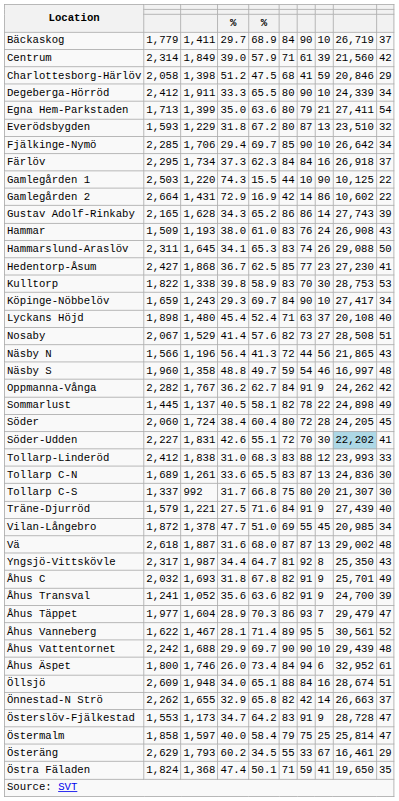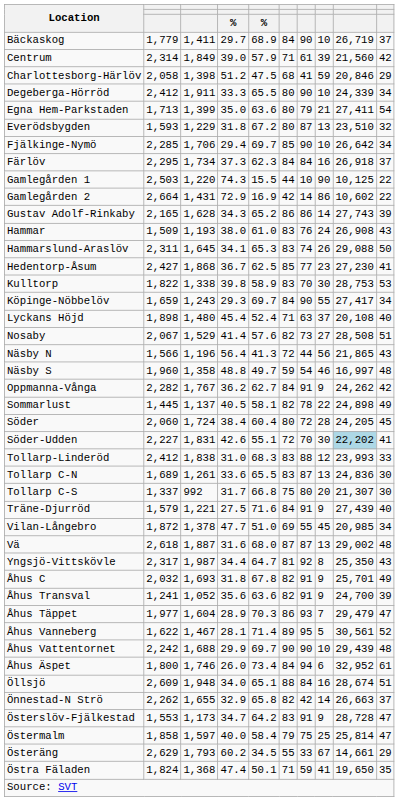(324, 301) 10 -> (324, 301) 55
(355, 753) 16,461 -> (355, 753) 14,661
